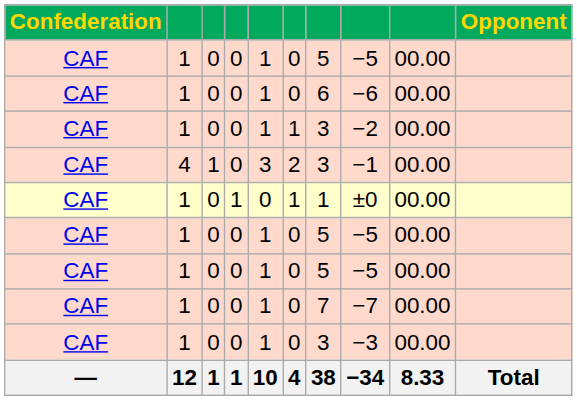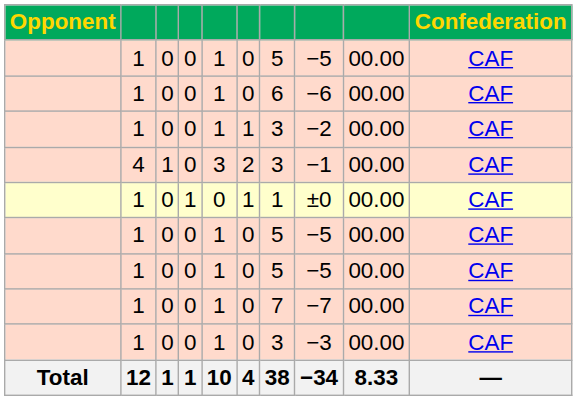columns swapped: (514, 22) <-> (86, 22)
